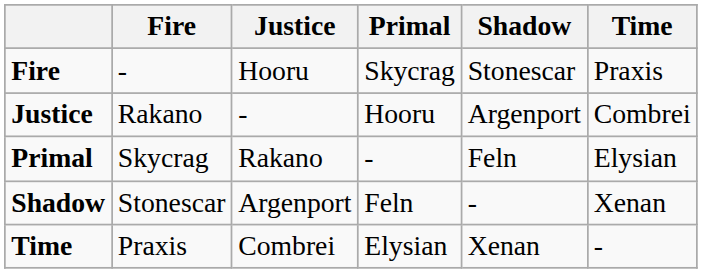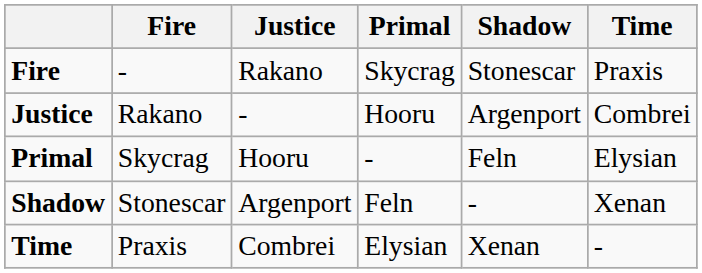(274, 70) Hooru -> (281, 70) Rakano
(281, 158) Rakano -> (274, 158) Hooru
